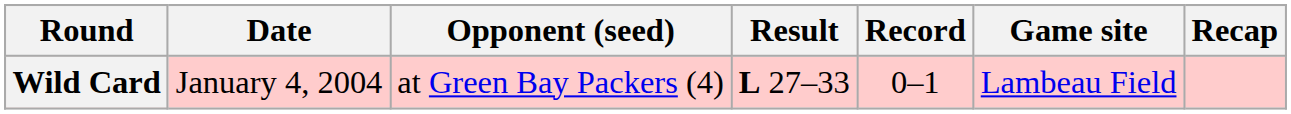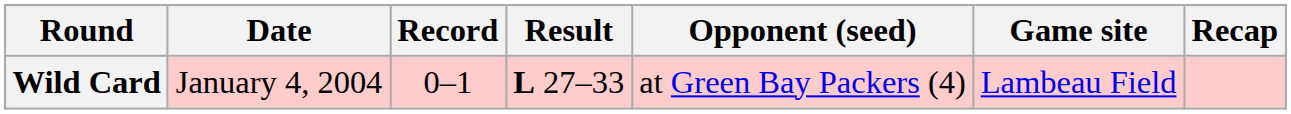columns swapped: (561, 30) <-> (915, 30)
